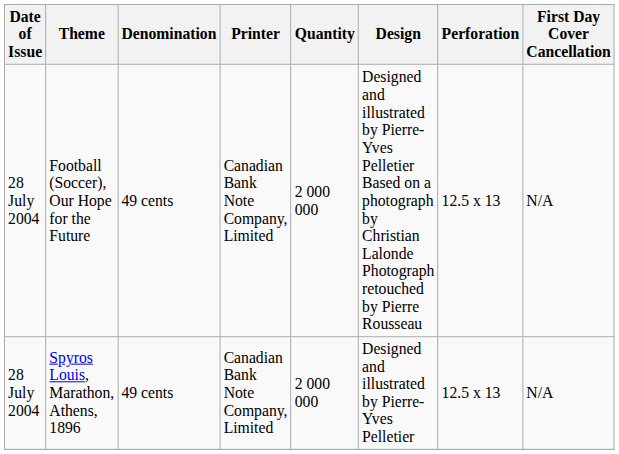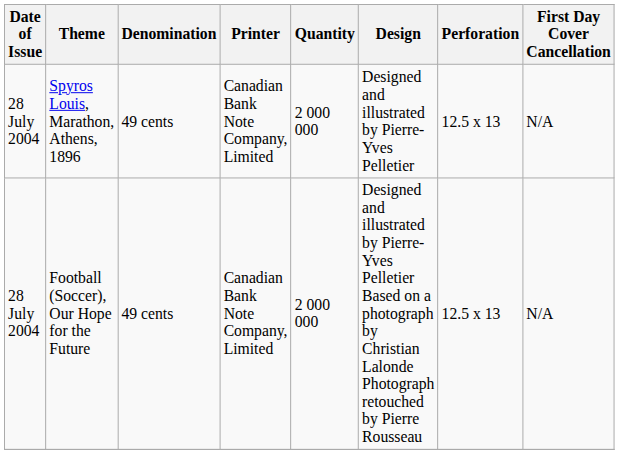rows swapped: (82, 393) <-> (80, 200)
